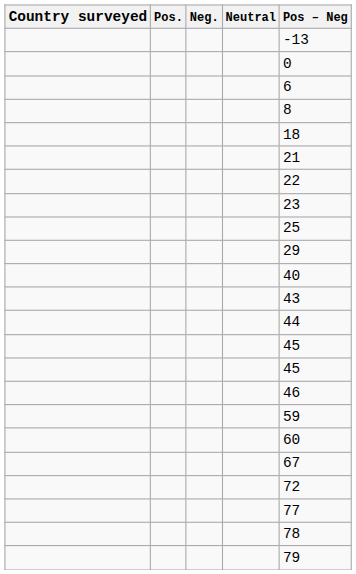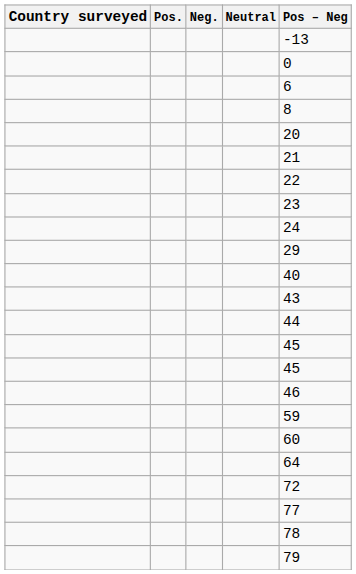(292, 134) 18 -> (292, 134) 20
(292, 228) 25 -> (292, 228) 24
(292, 464) 67 -> (292, 464) 64
